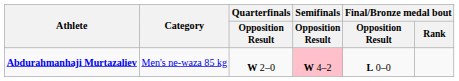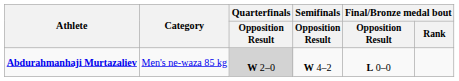(261, 68) no background -> (261, 68) lightgrey background
(318, 68) pink background -> (318, 68) no background
